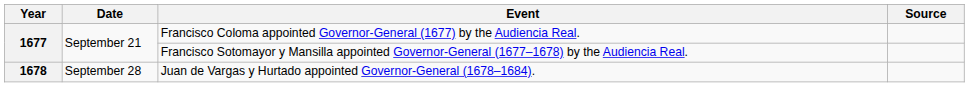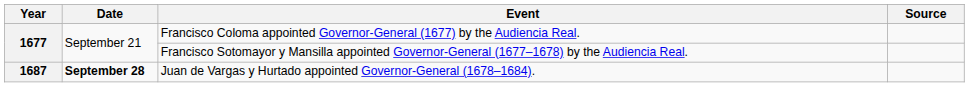(33, 71) 1678 -> (33, 71) 1687
(103, 71) normal -> (105, 71) bold
